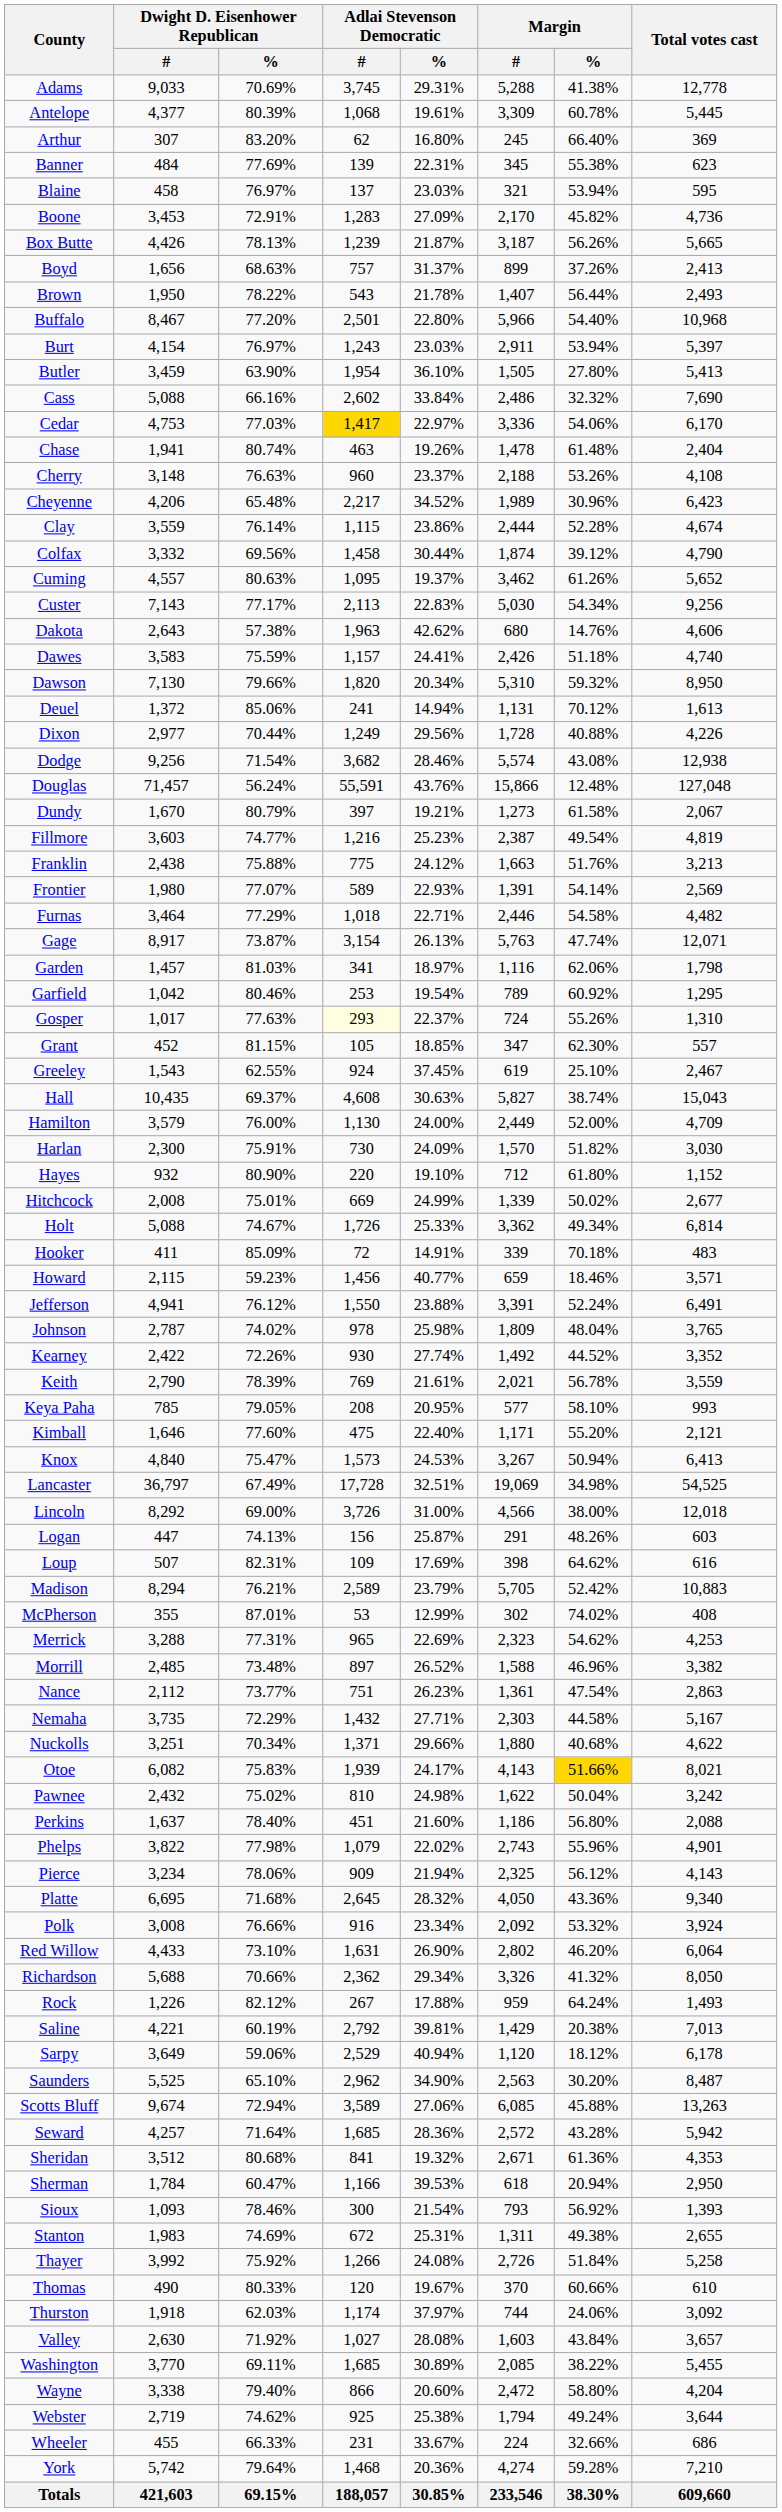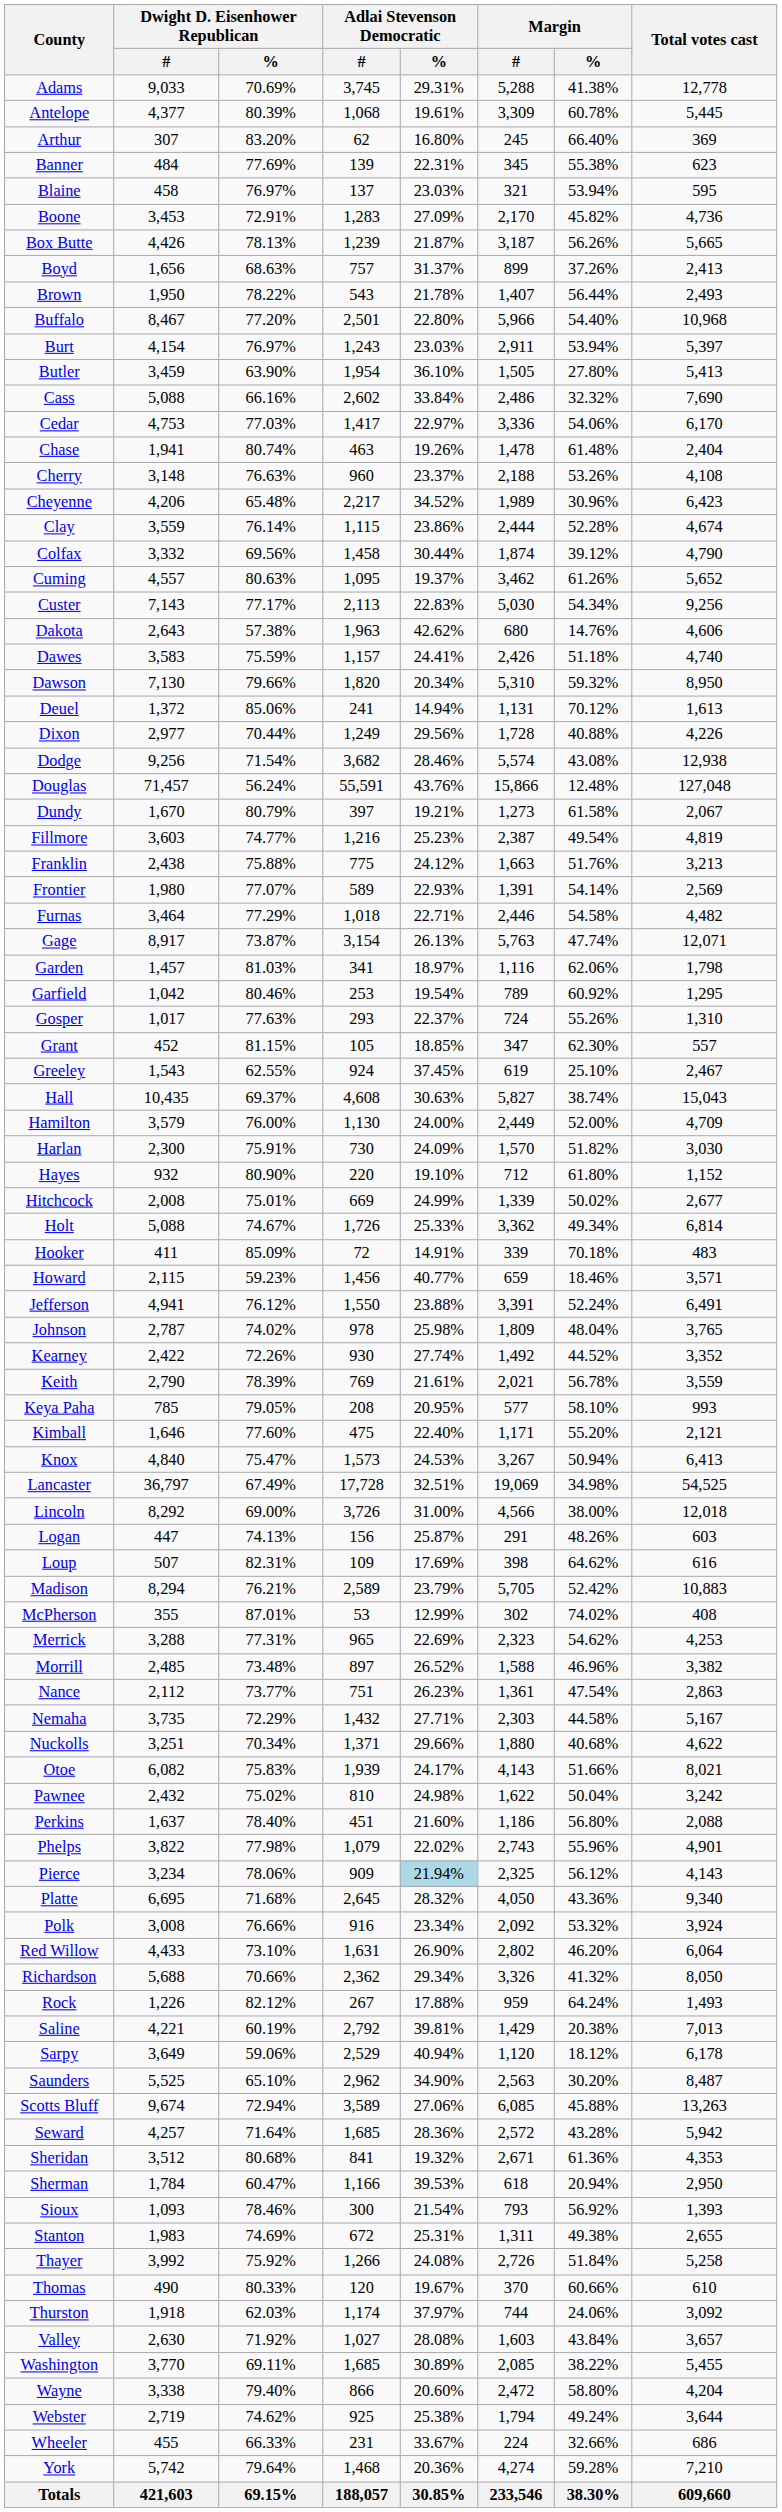(362, 424) gold background -> (362, 424) no background
(362, 1019) lightyellow background -> (362, 1019) no background
(593, 1769) gold background -> (593, 1769) no background
(439, 1873) no background -> (439, 1873) lightblue background
